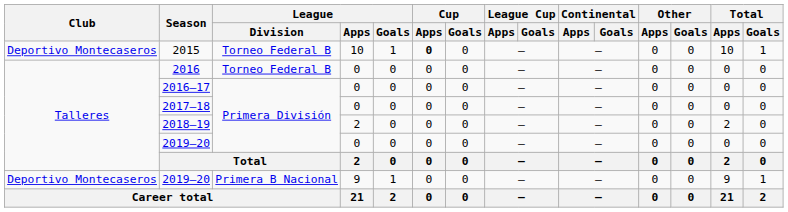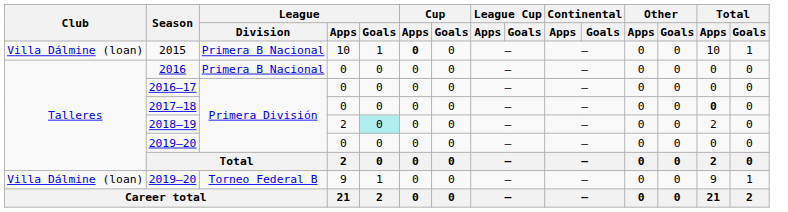(82, 51) Deportivo Montecaseros -> (75, 51) Villa Dálmine (loan)
(277, 51) Torneo Federal B -> (263, 51) Primera B Nacional
(277, 69) Torneo Federal B -> (263, 69) Primera B Nacional
(727, 106) normal -> (713, 106) bold
(393, 124) no background -> (379, 124) paleturquoise background
(82, 180) Deportivo Montecaseros -> (75, 180) Villa Dálmine (loan)
(277, 180) Primera B Nacional -> (263, 180) Torneo Federal B
